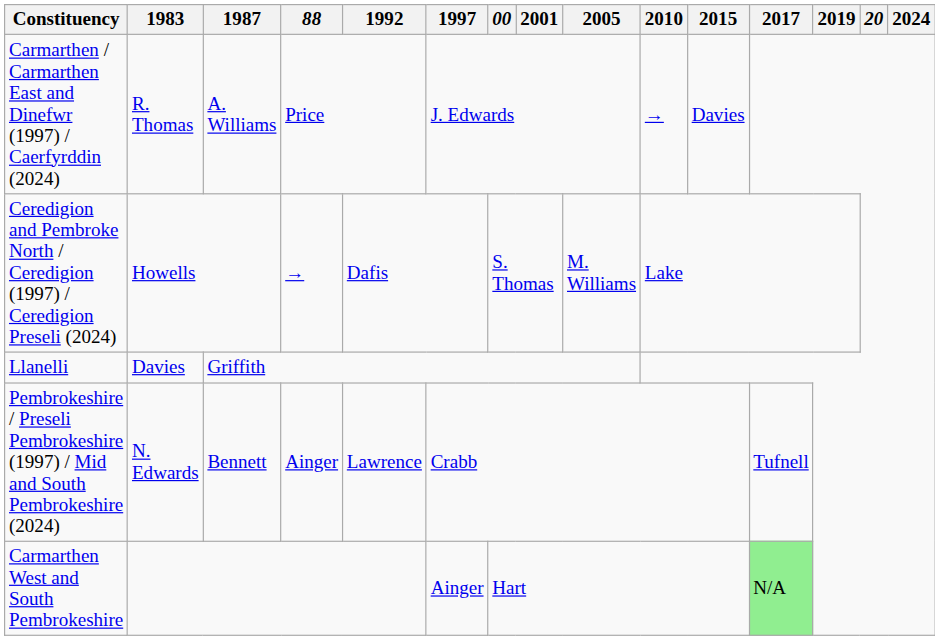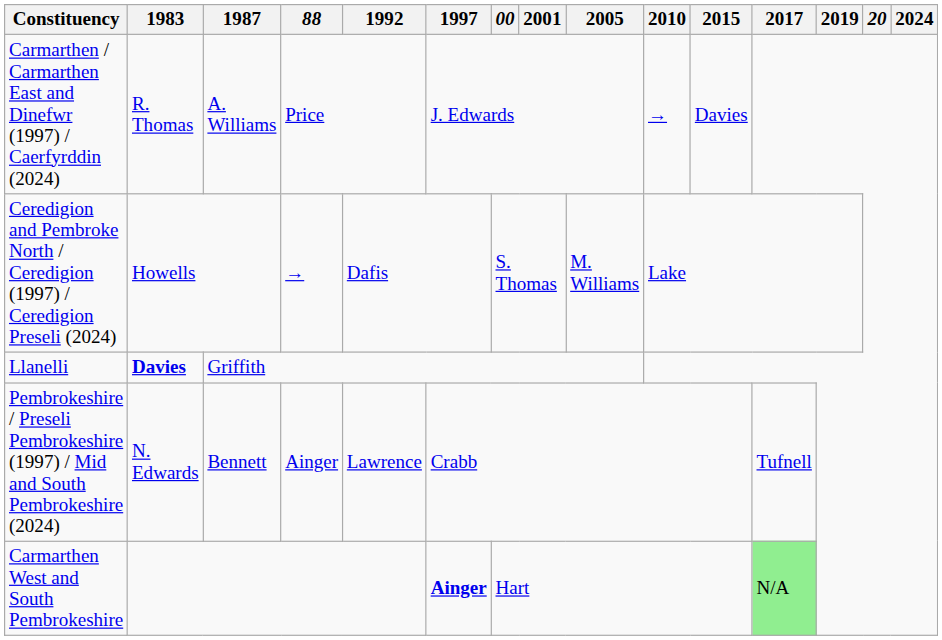(158, 367) normal -> (159, 367) bold
(457, 588) normal -> (459, 588) bold
